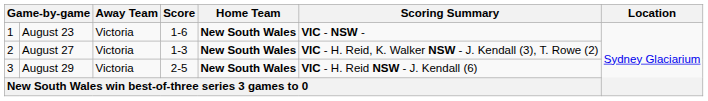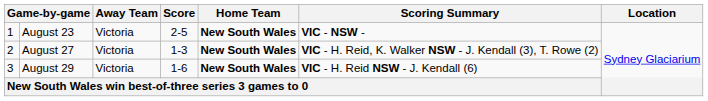(179, 31) 1-6 -> (179, 31) 2-5
(179, 68) 2-5 -> (179, 68) 1-6
